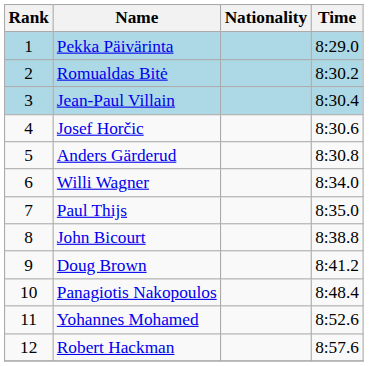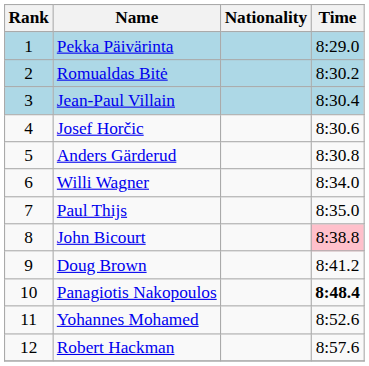(337, 237) no background -> (337, 237) pink background
(337, 292) normal -> (337, 292) bold
